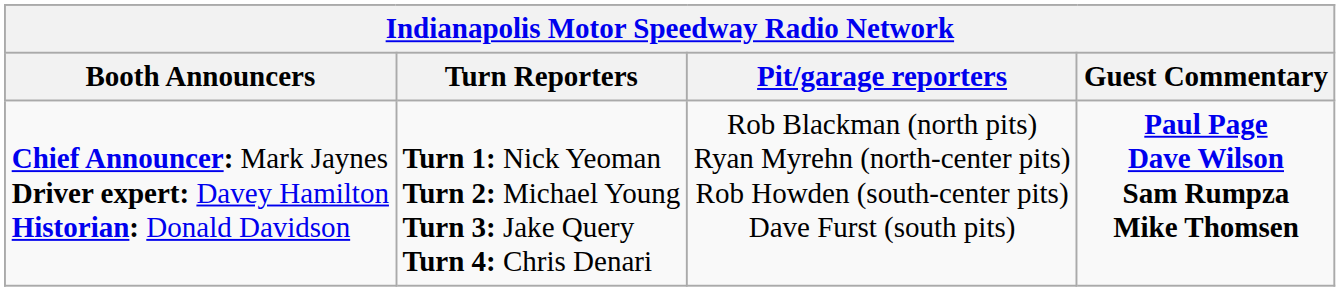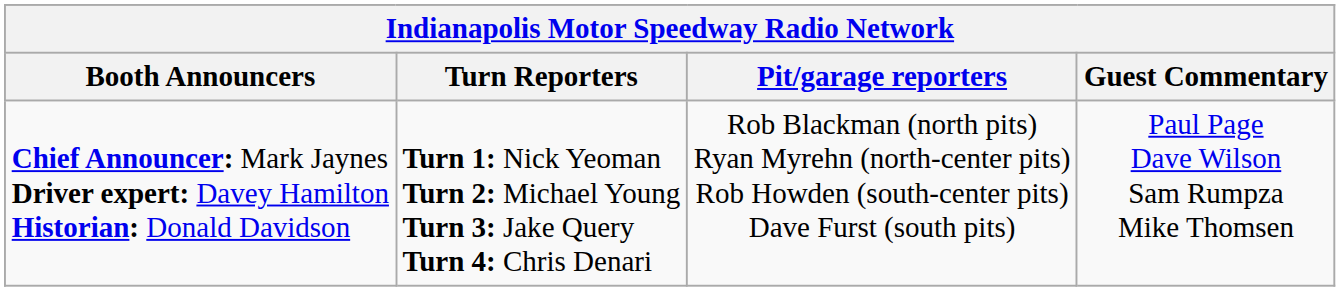(1206, 175) bold -> (1206, 175) normal
